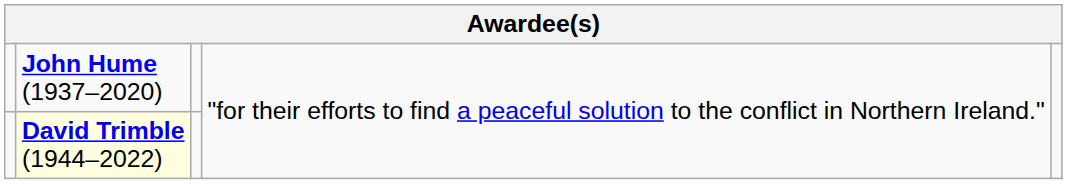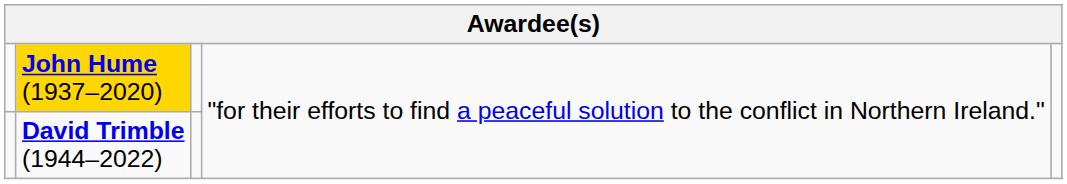(92, 77) no background -> (92, 77) gold background
(103, 144) lightyellow background -> (103, 144) no background
